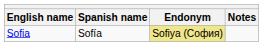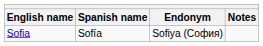(188, 33) khaki background -> (188, 33) no background
